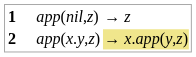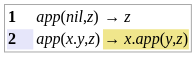(20, 39) no background -> (20, 39) lavender background
